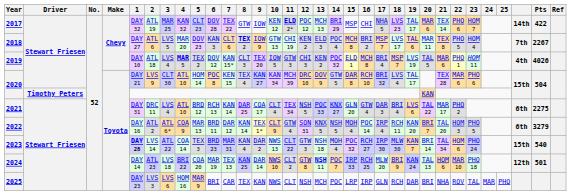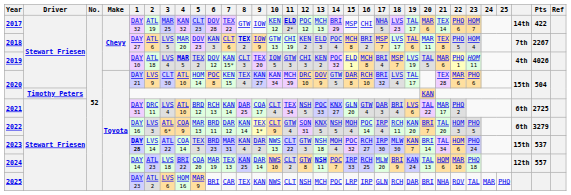(541, 108) 2275 -> (541, 108) 2725
(152, 126) ATL 2 -> (152, 126) LVS 3
(541, 144) 540 -> (541, 144) 537
(541, 163) 501 -> (541, 163) 557
(152, 181) LVS 3 -> (152, 181) ATL 2
